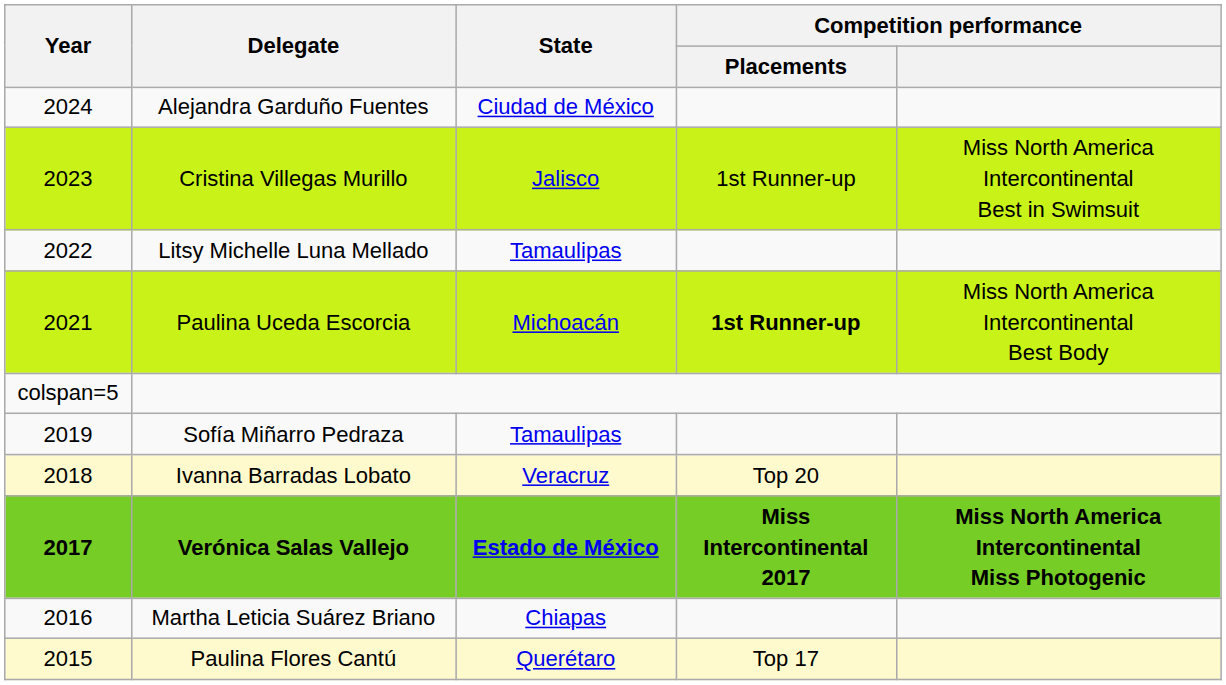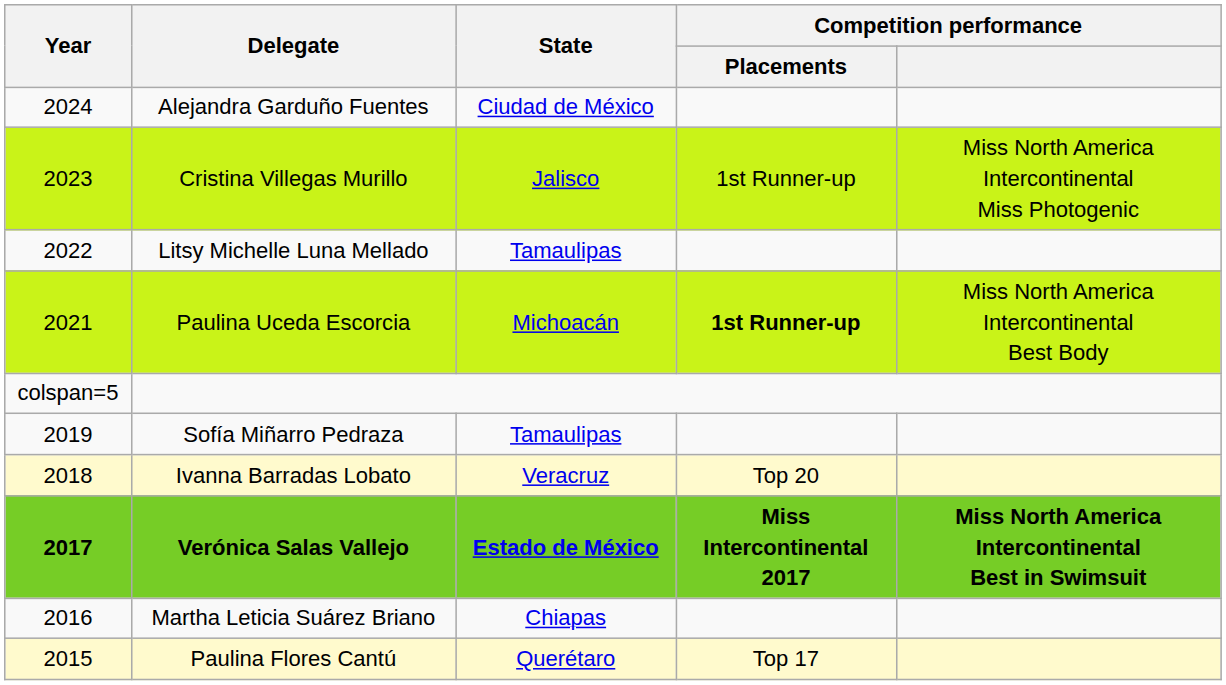(1058, 179) Miss North America Intercontinental Best in Swimsuit -> (1058, 179) Miss North America Intercontinental Miss Photogenic
(1058, 547) Miss North America Intercontinental Miss Photogenic -> (1058, 547) Miss North America Intercontinental Best in Swimsuit
